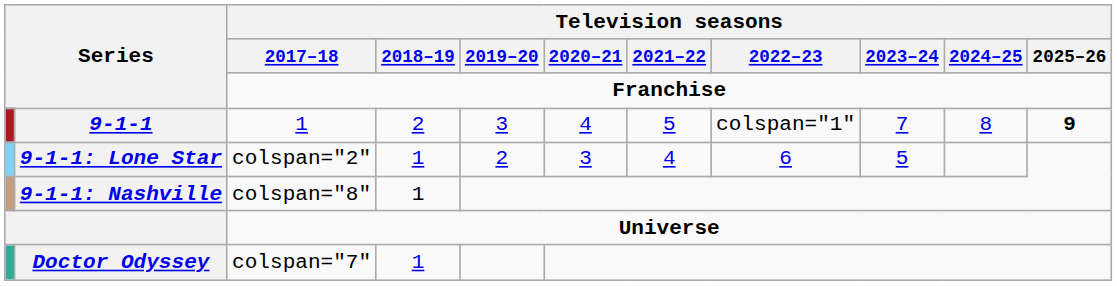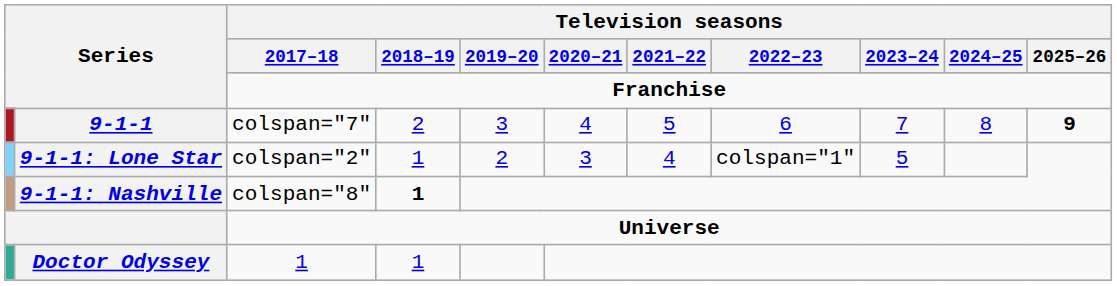(302, 125) 1 -> (302, 125) colspan="7"
(786, 125) colspan="1" -> (786, 125) 6
(786, 159) 6 -> (786, 159) colspan="1"
(418, 194) normal -> (418, 194) bold
(302, 262) colspan="7" -> (302, 262) 1
